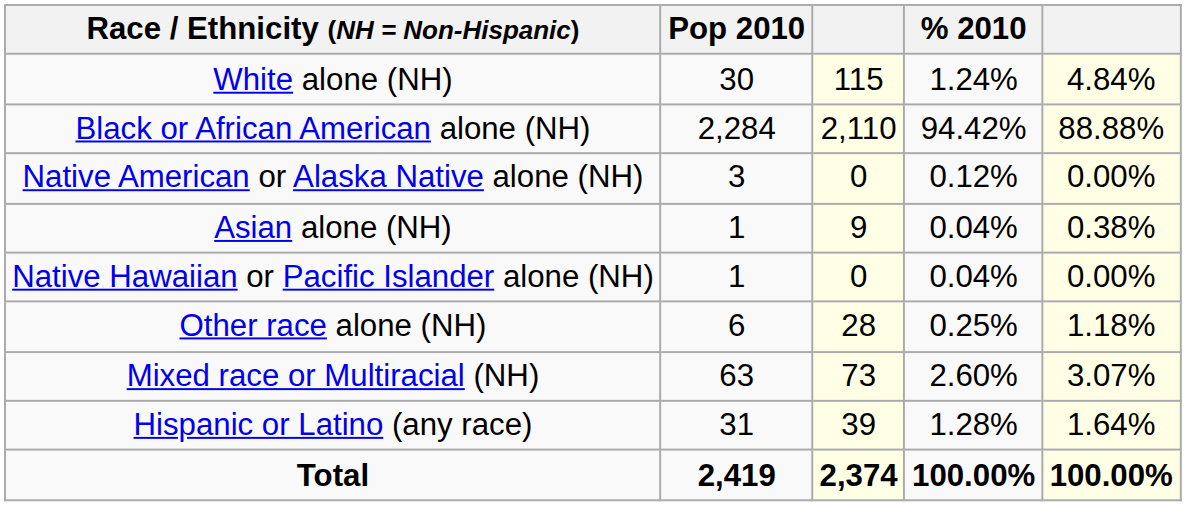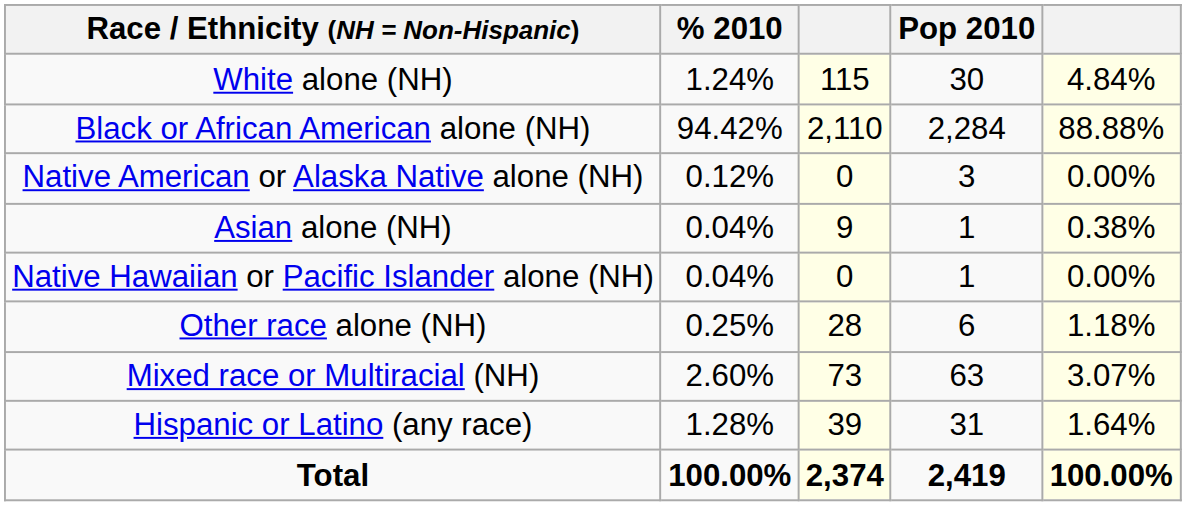columns swapped: (737, 29) <-> (974, 29)
